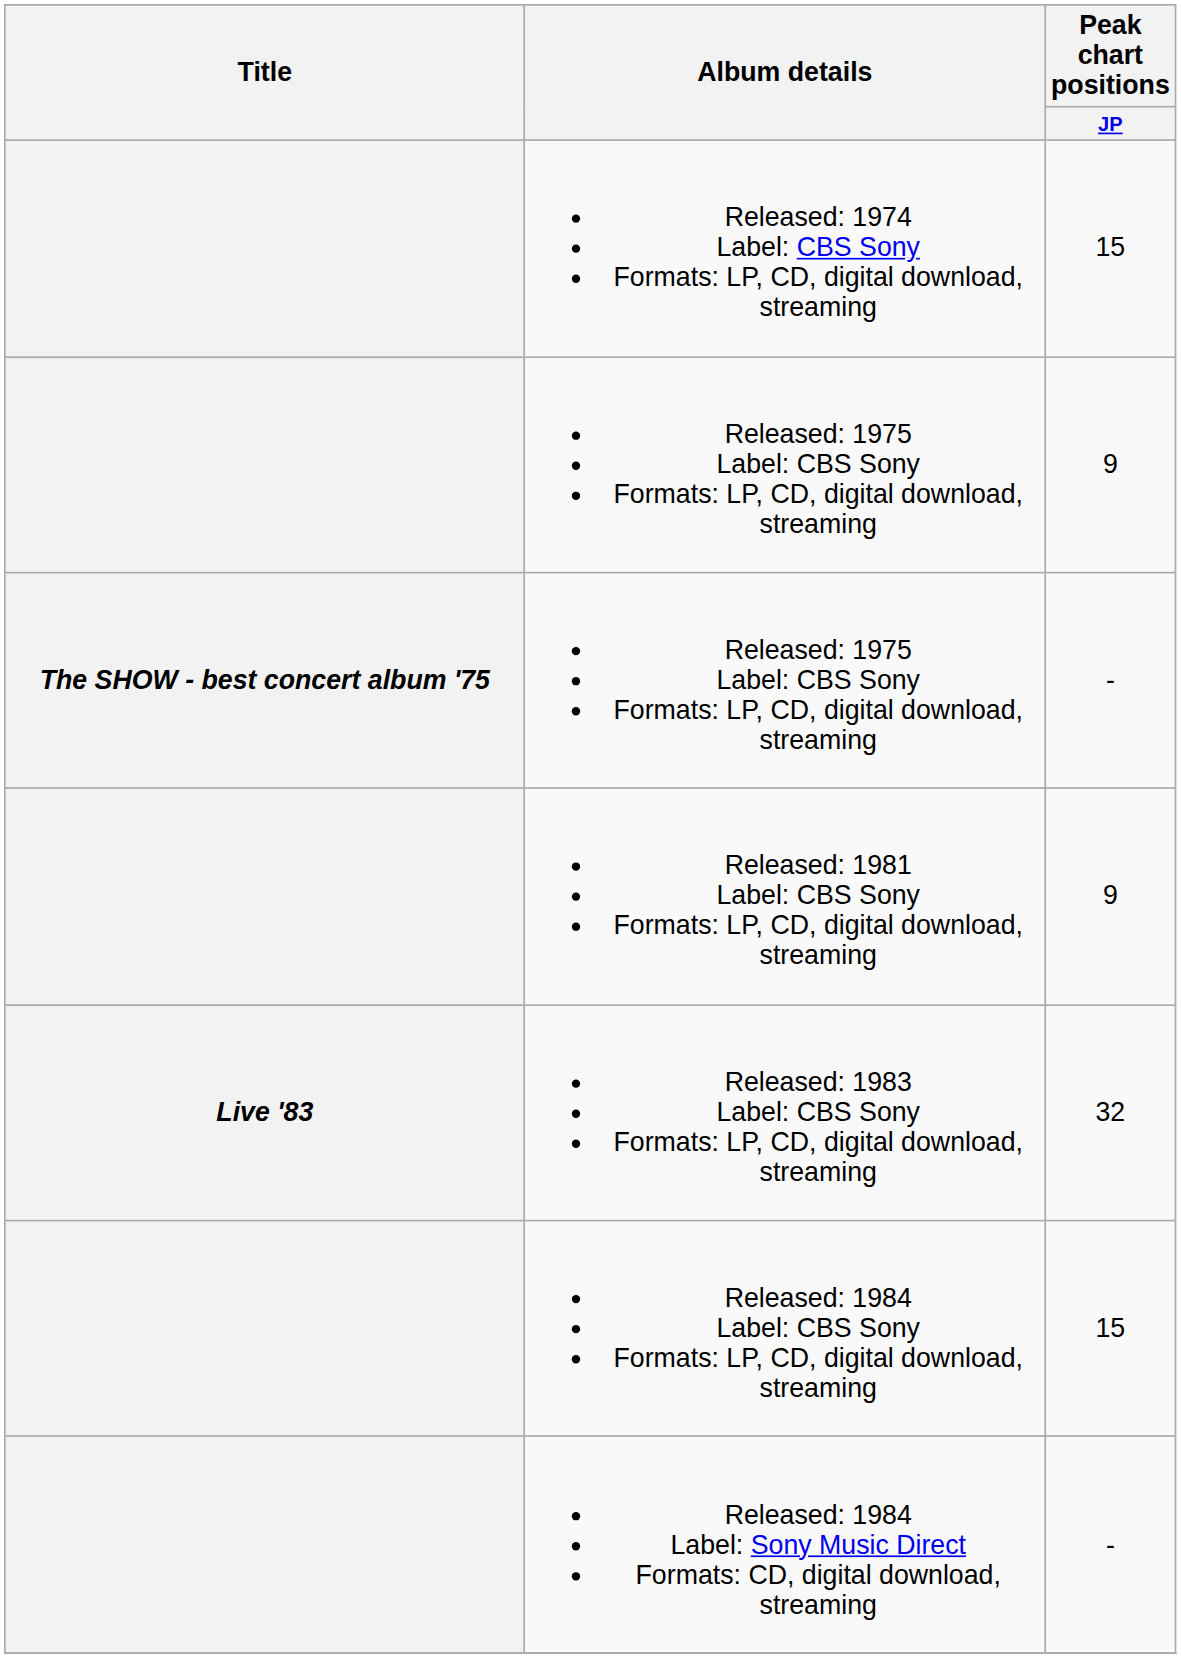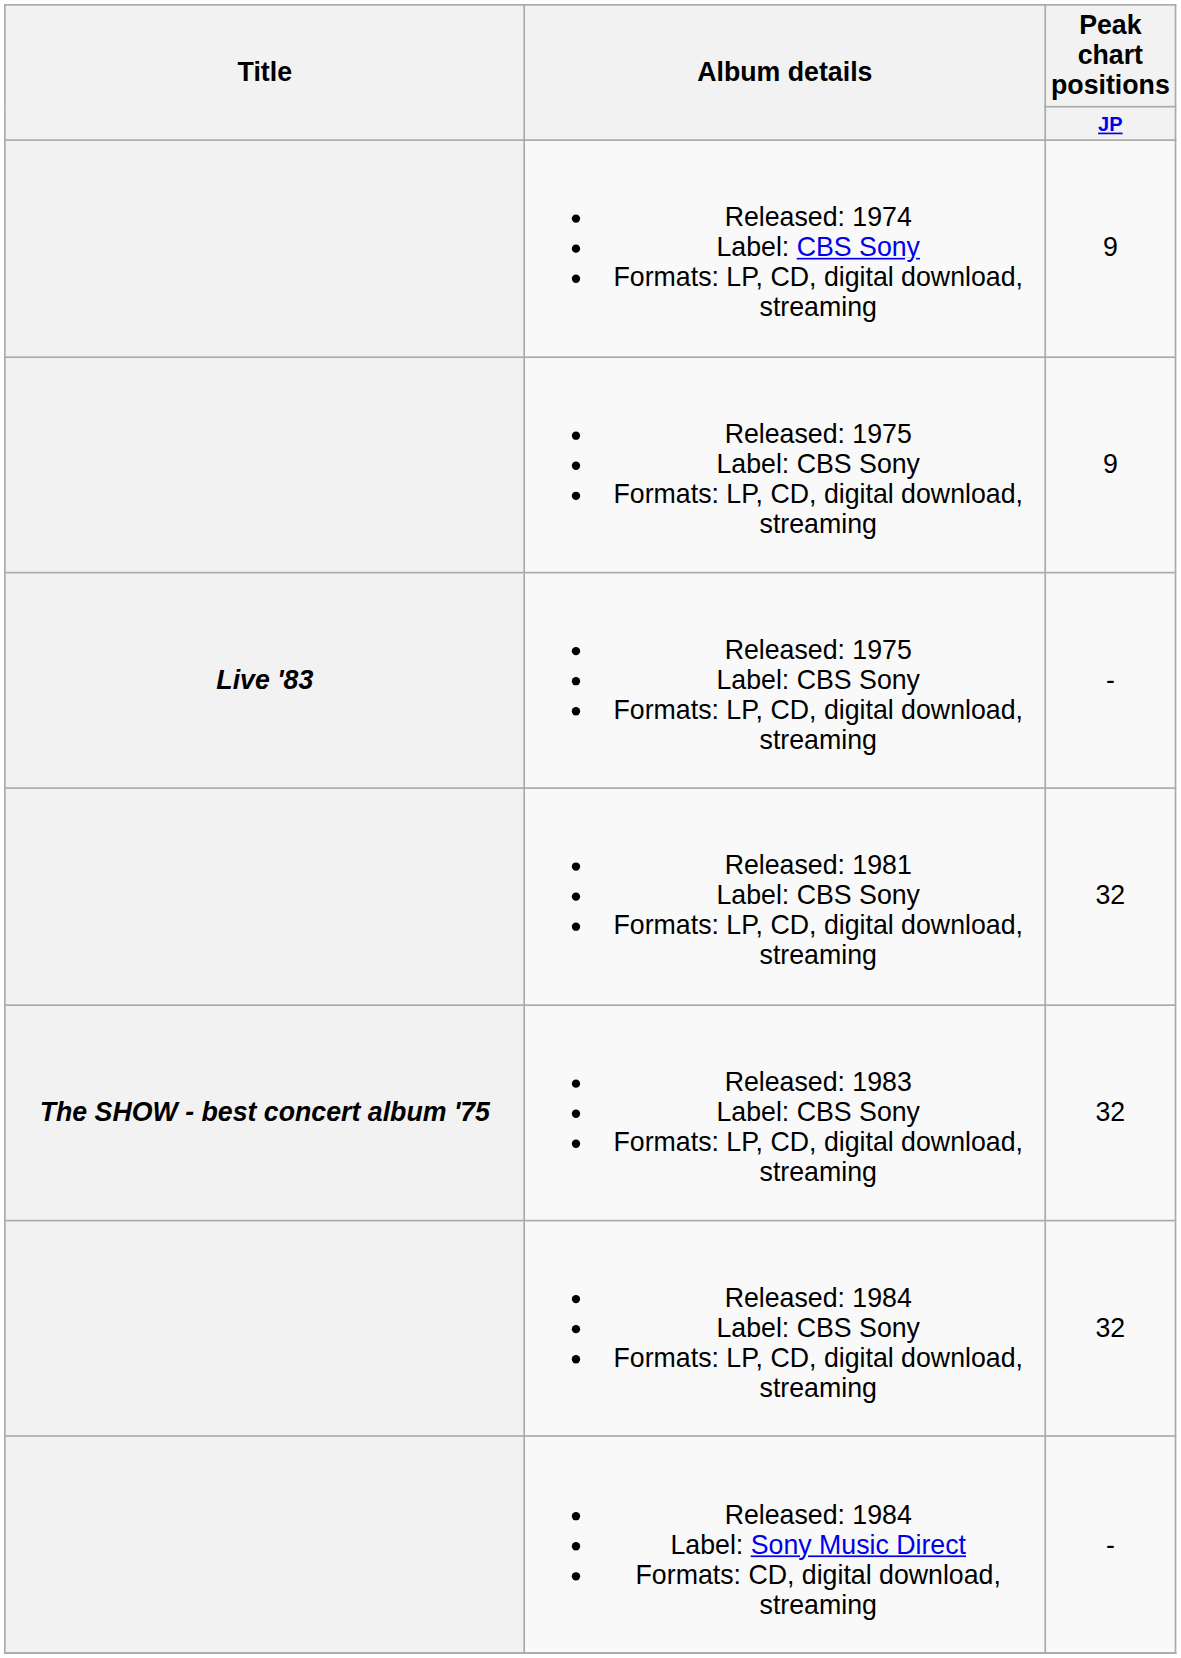(1110, 248) 15 -> (1110, 248) 9
(265, 680) The SHOW - best concert album '75 -> (265, 680) Live '83
(1110, 896) 9 -> (1110, 896) 32
(265, 1112) Live '83 -> (265, 1112) The SHOW - best concert album '75
(1110, 1328) 15 -> (1110, 1328) 32
